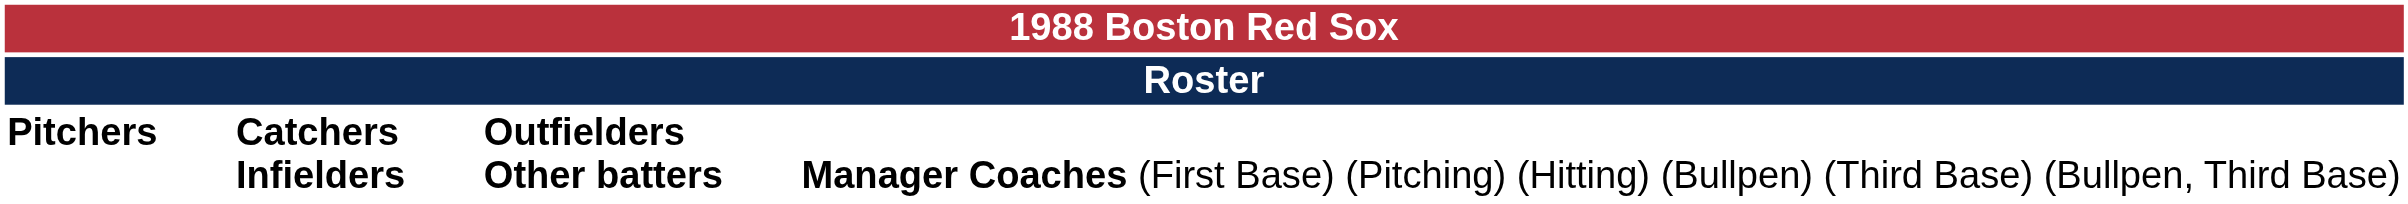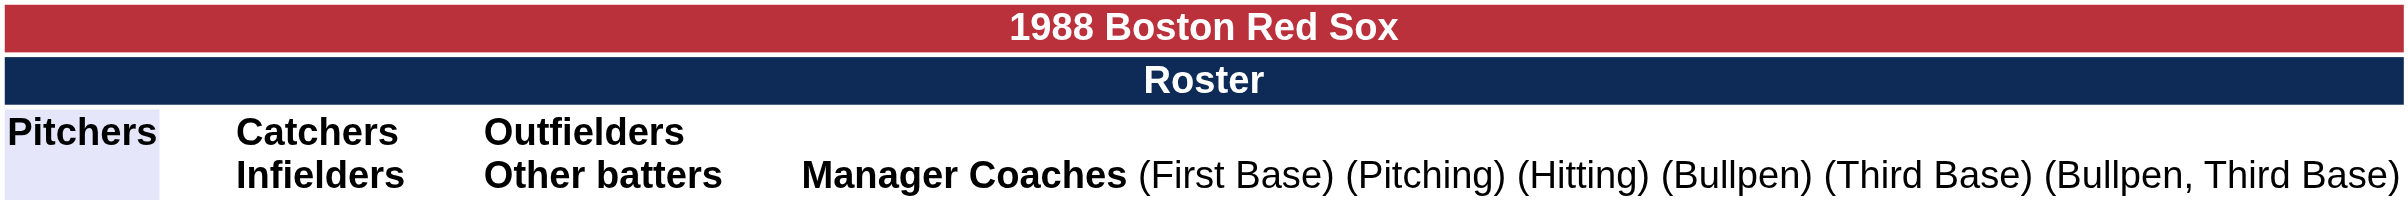(82, 132) no background -> (82, 132) lavender background
